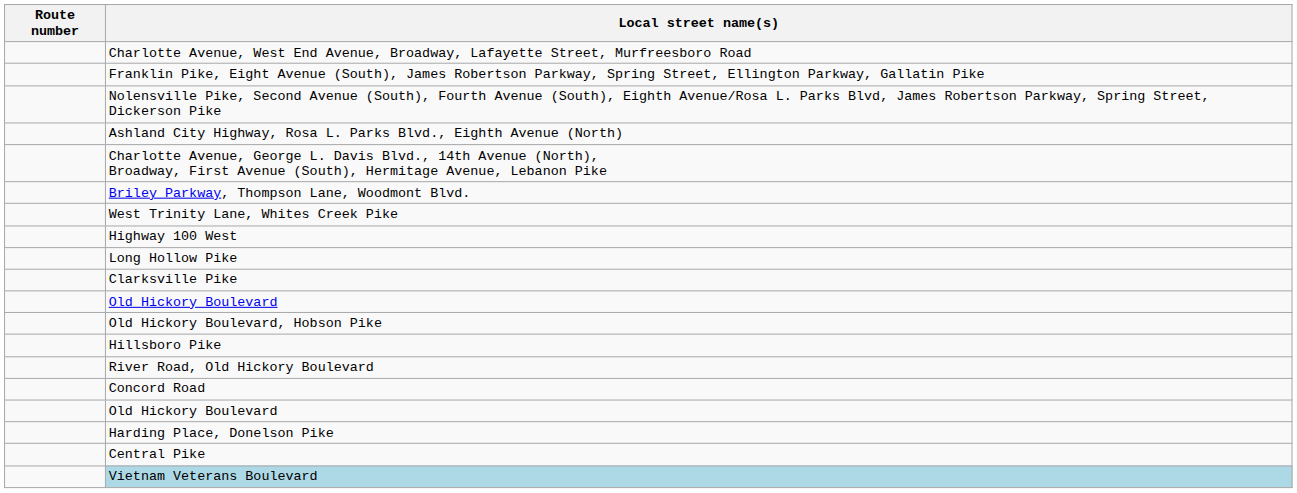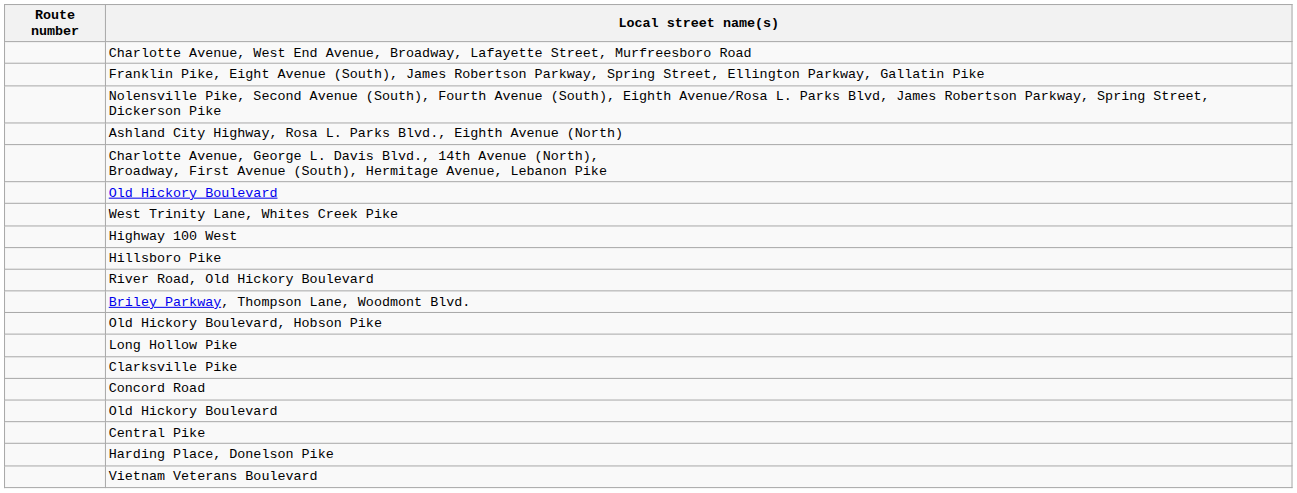(290, 193) Briley Parkway, Thompson Lane, Woodmont Blvd. -> (193, 193) Old Hickory Boulevard
(173, 258) Long Hollow Pike -> (165, 258) Hillsboro Pike
(173, 280) Clarksville Pike -> (241, 280) River Road, Old Hickory Boulevard
(193, 302) Old Hickory Boulevard -> (290, 302) Briley Parkway, Thompson Lane, Woodmont Blvd.
(165, 345) Hillsboro Pike -> (173, 345) Long Hollow Pike
(241, 367) River Road, Old Hickory Boulevard -> (173, 367) Clarksville Pike
(221, 433) Harding Place, Donelson Pike -> (157, 433) Central Pike
(157, 455) Central Pike -> (221, 455) Harding Place, Donelson Pike
(213, 476) lightblue background -> (213, 476) no background
